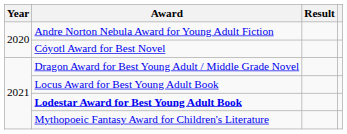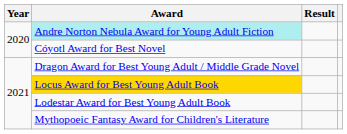(154, 31) no background -> (154, 31) paleturquoise background
(127, 84) no background -> (127, 84) gold background
(138, 102) bold -> (132, 102) normal
